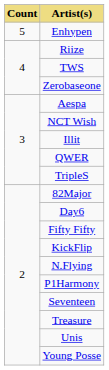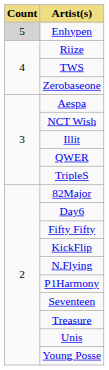(22, 31) no background -> (22, 31) lightgrey background
